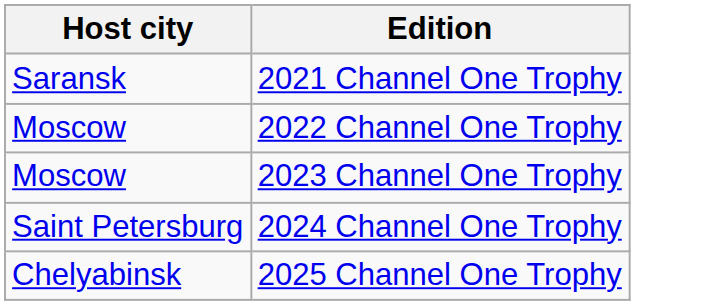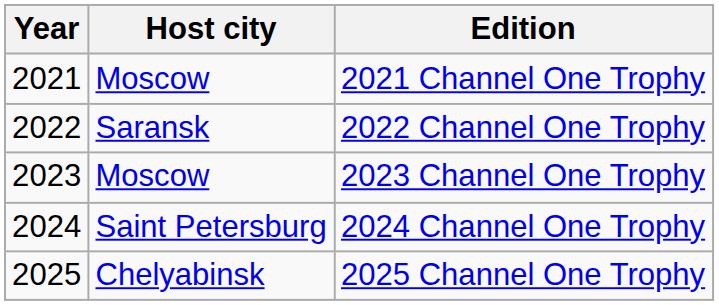+ column: (47, 29)
(69, 78) Saransk -> (152, 78) Moscow
(69, 127) Moscow -> (152, 127) Saransk
